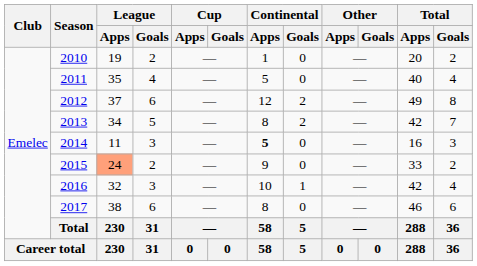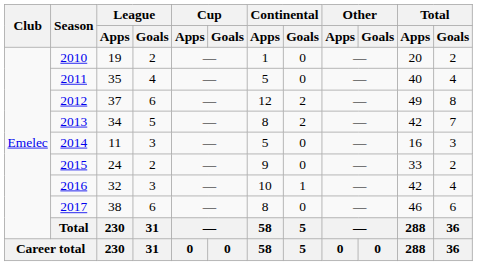(265, 143) bold -> (265, 143) normal
(115, 164) lightsalmon background -> (115, 164) no background
